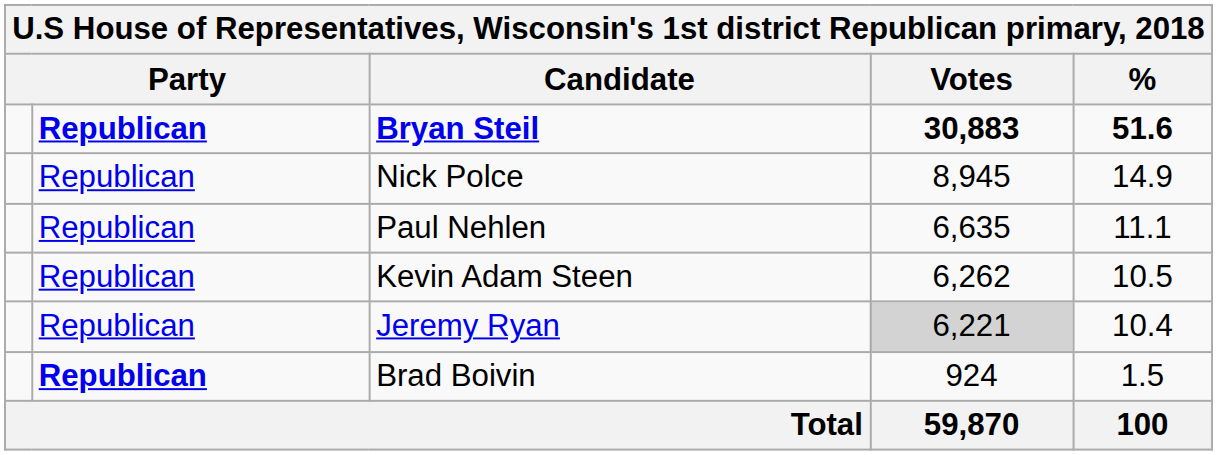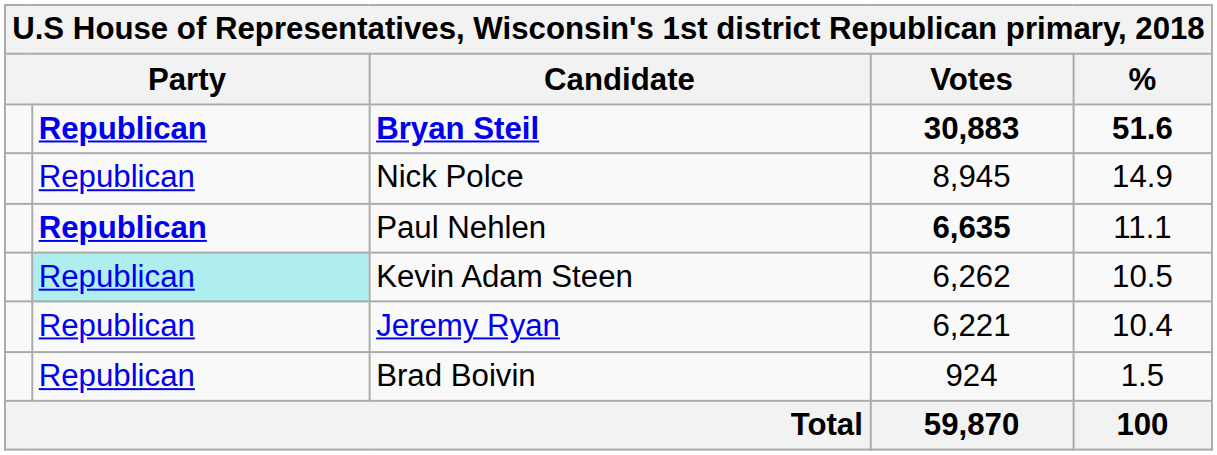(117, 227) normal -> (123, 227) bold
(972, 227) normal -> (972, 227) bold
(117, 276) no background -> (117, 276) paleturquoise background
(972, 326) lightgrey background -> (972, 326) no background
(123, 375) bold -> (117, 375) normal
